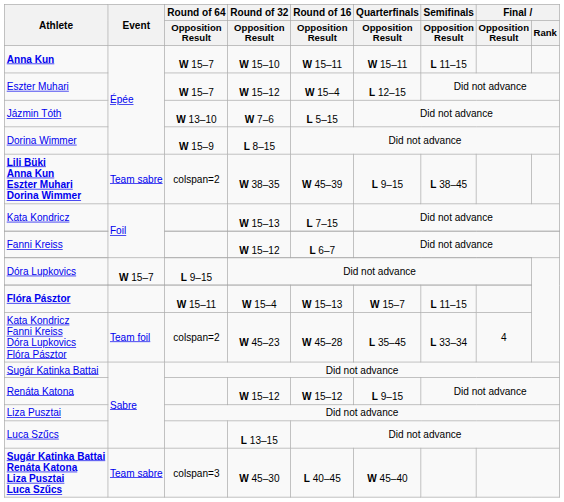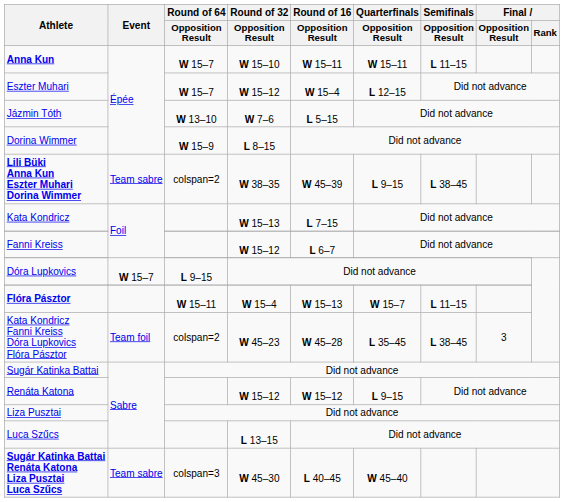(449, 343) L 33–34 -> (449, 343) L 38–45
(504, 337) 4 -> (504, 337) 3
